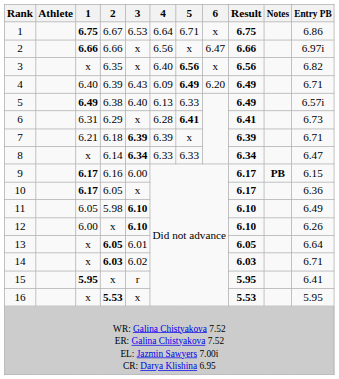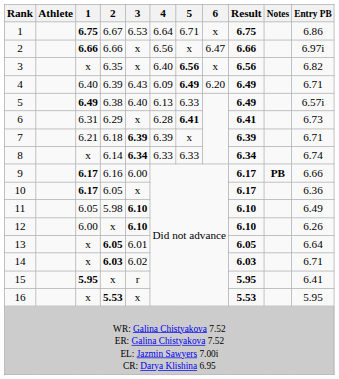(313, 155) 6.47 -> (313, 155) 6.74
(313, 173) 6.15 -> (313, 173) 6.66
